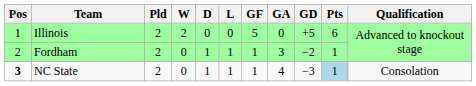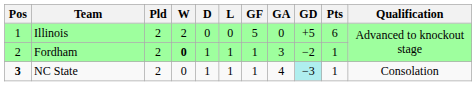(184, 52) normal -> (184, 52) bold
(308, 71) no background -> (308, 71) paleturquoise background
(335, 71) lightblue background -> (335, 71) no background
